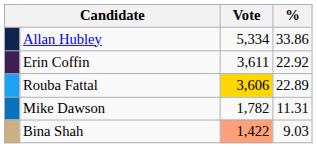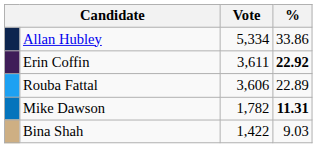(292, 62) normal -> (292, 62) bold
(253, 85) gold background -> (253, 85) no background
(293, 108) normal -> (293, 108) bold
(253, 131) lightsalmon background -> (253, 131) no background
